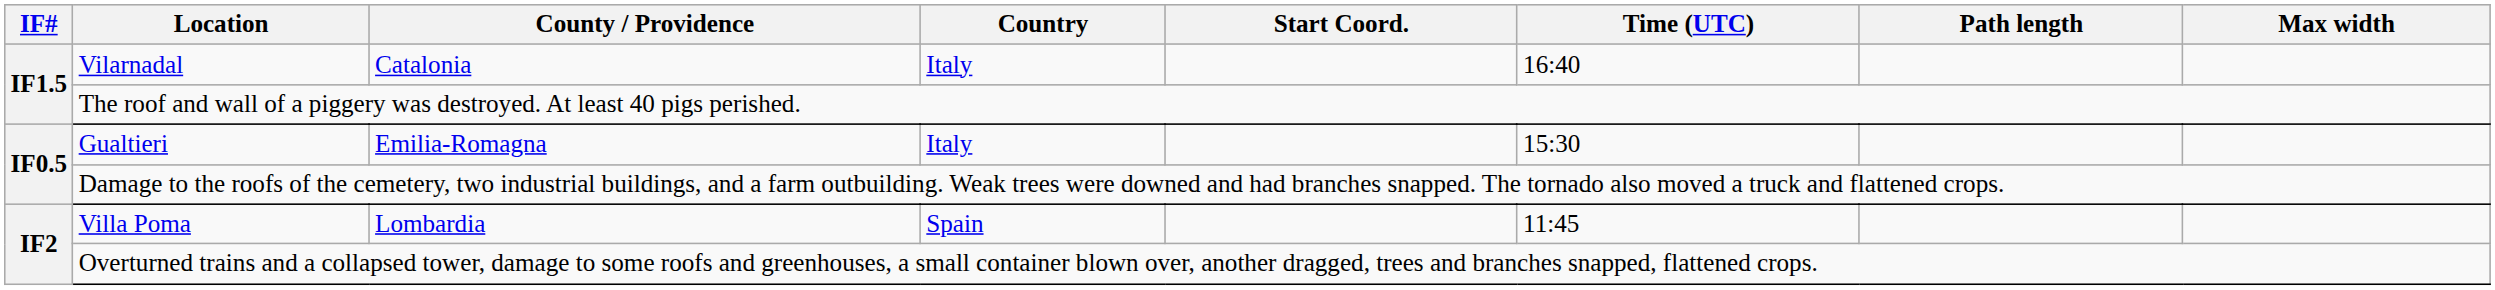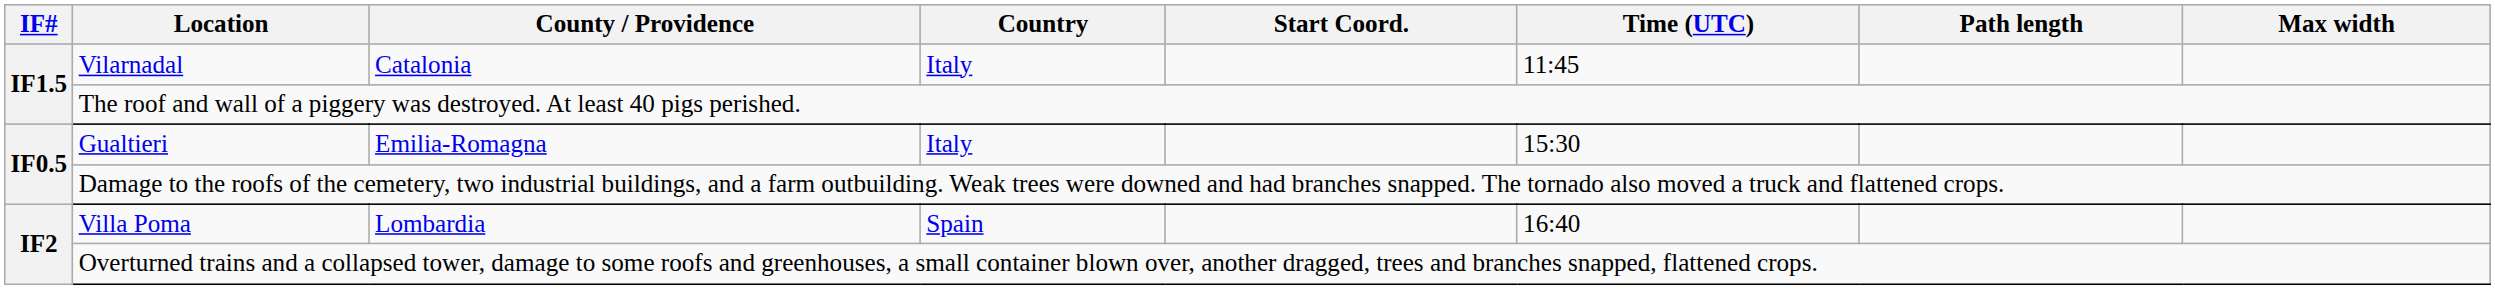(1552, 64) 16:40 -> (1551, 64) 11:45
(1551, 223) 11:45 -> (1552, 223) 16:40
